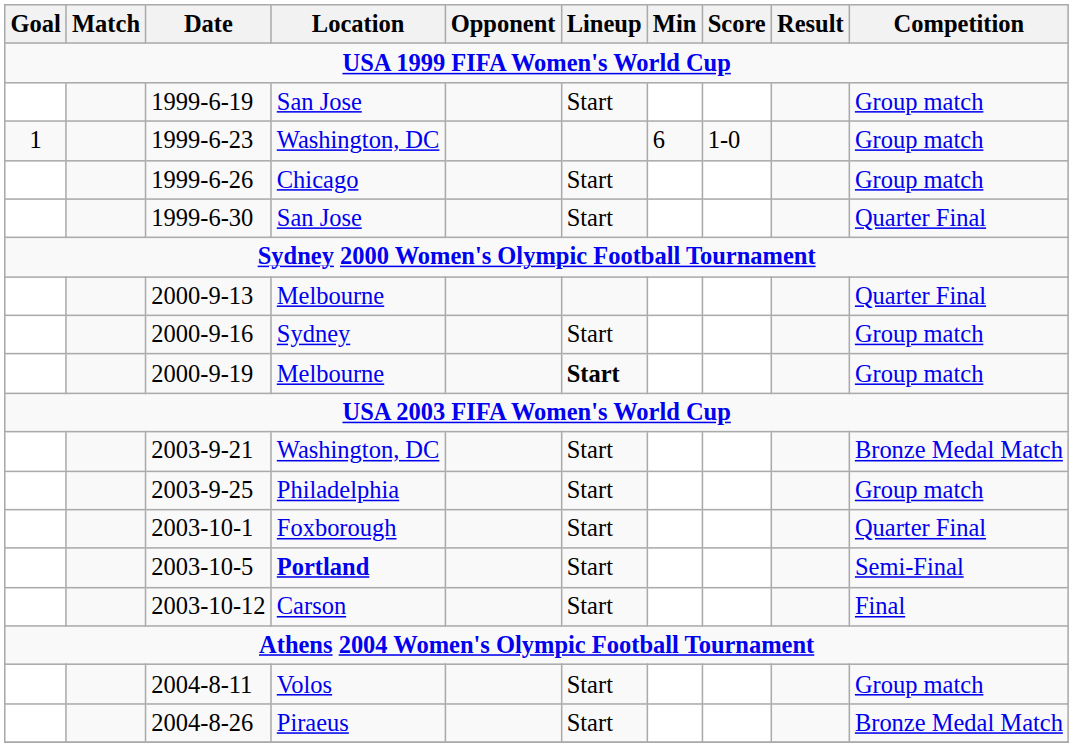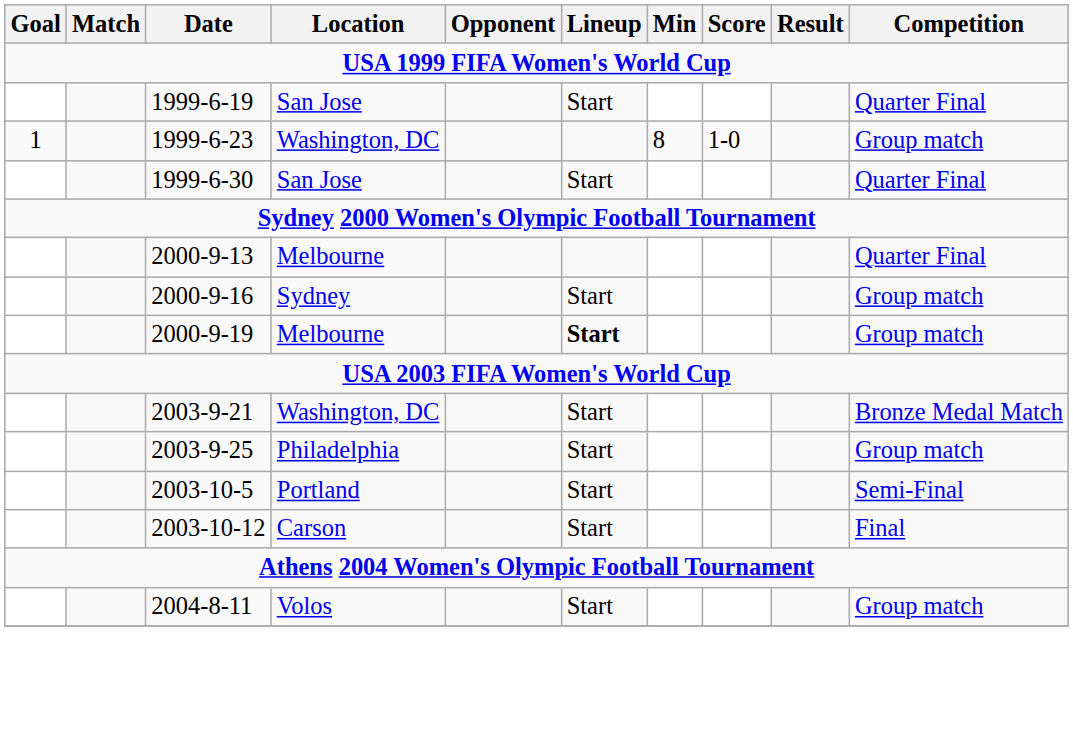(919, 101) Group match -> (920, 101) Quarter Final
(659, 140) 6 -> (659, 140) 8
- row: (202, 179)
- row: (202, 528)
(323, 567) bold -> (318, 489) normal
- row: (202, 722)
